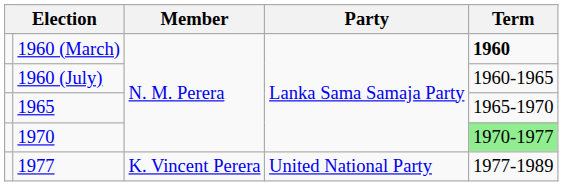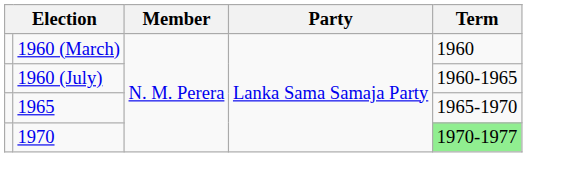(492, 48) bold -> (455, 48) normal
- row: (36, 166)
